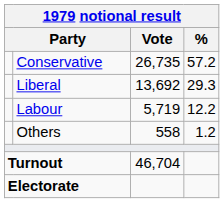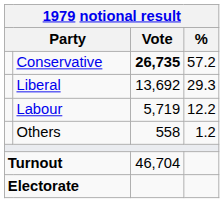(158, 62) normal -> (158, 62) bold
